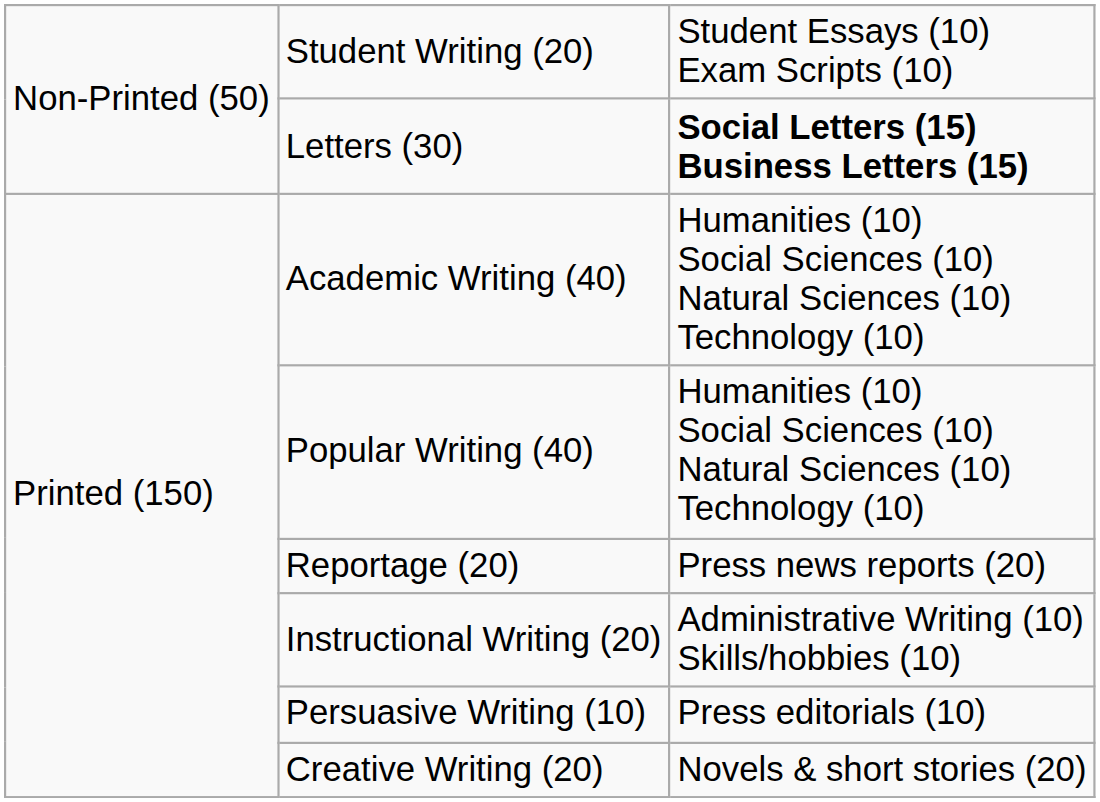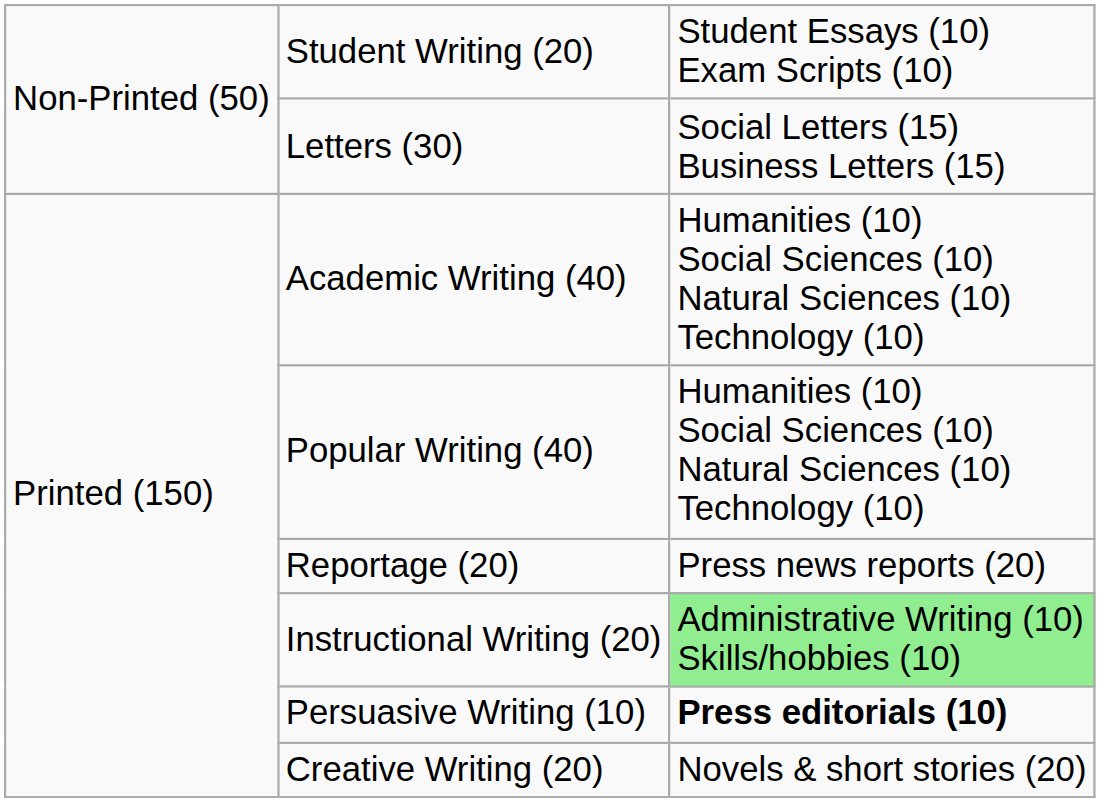(853, 145) bold -> (841, 145) normal
(881, 639) no background -> (881, 639) lightgreen background
(832, 713) normal -> (842, 713) bold
